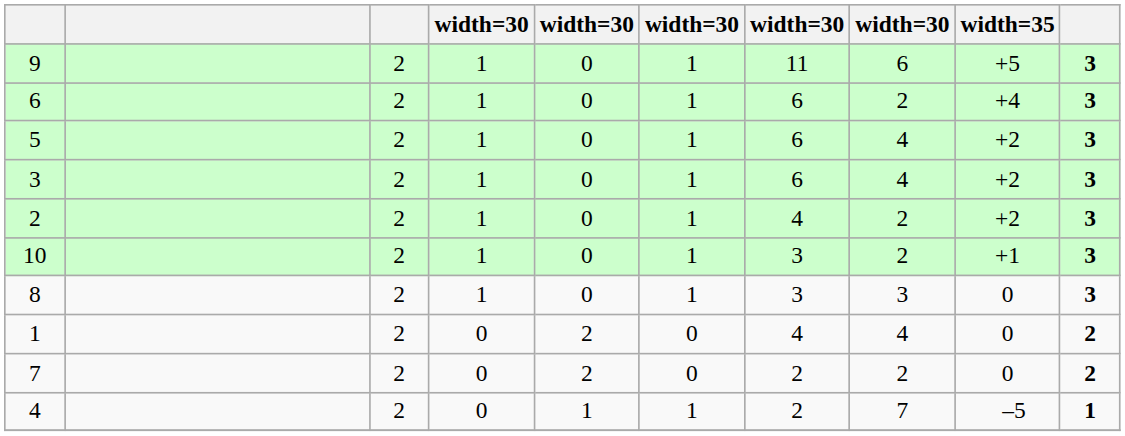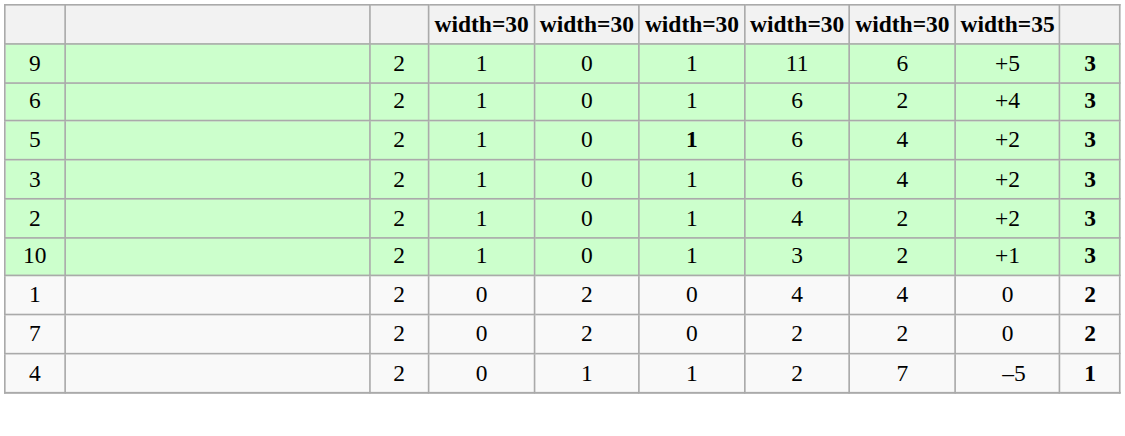(692, 140) normal -> (692, 140) bold
- row: (35, 295)
